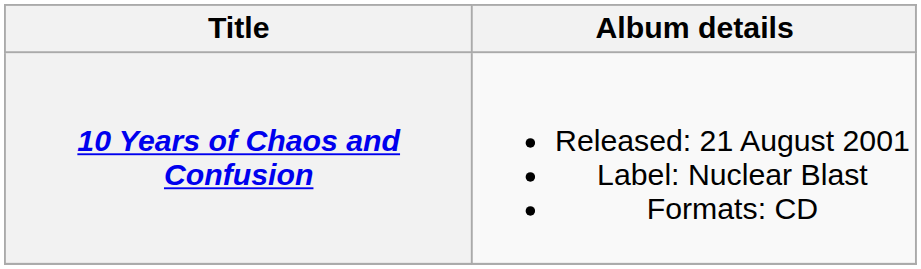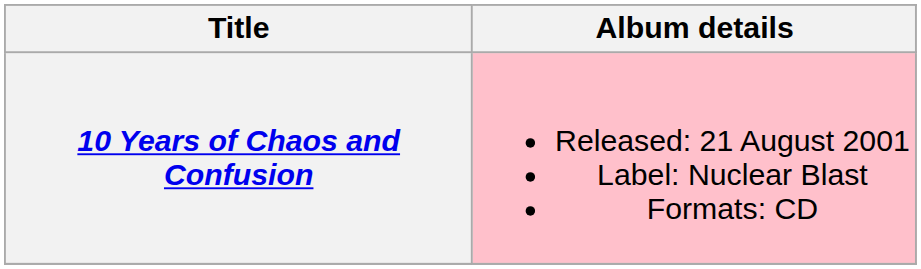(695, 175) no background -> (695, 175) pink background
